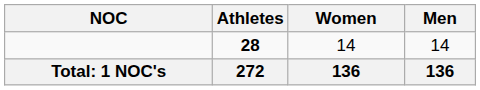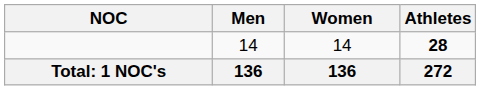columns swapped: (440, 18) <-> (250, 18)
